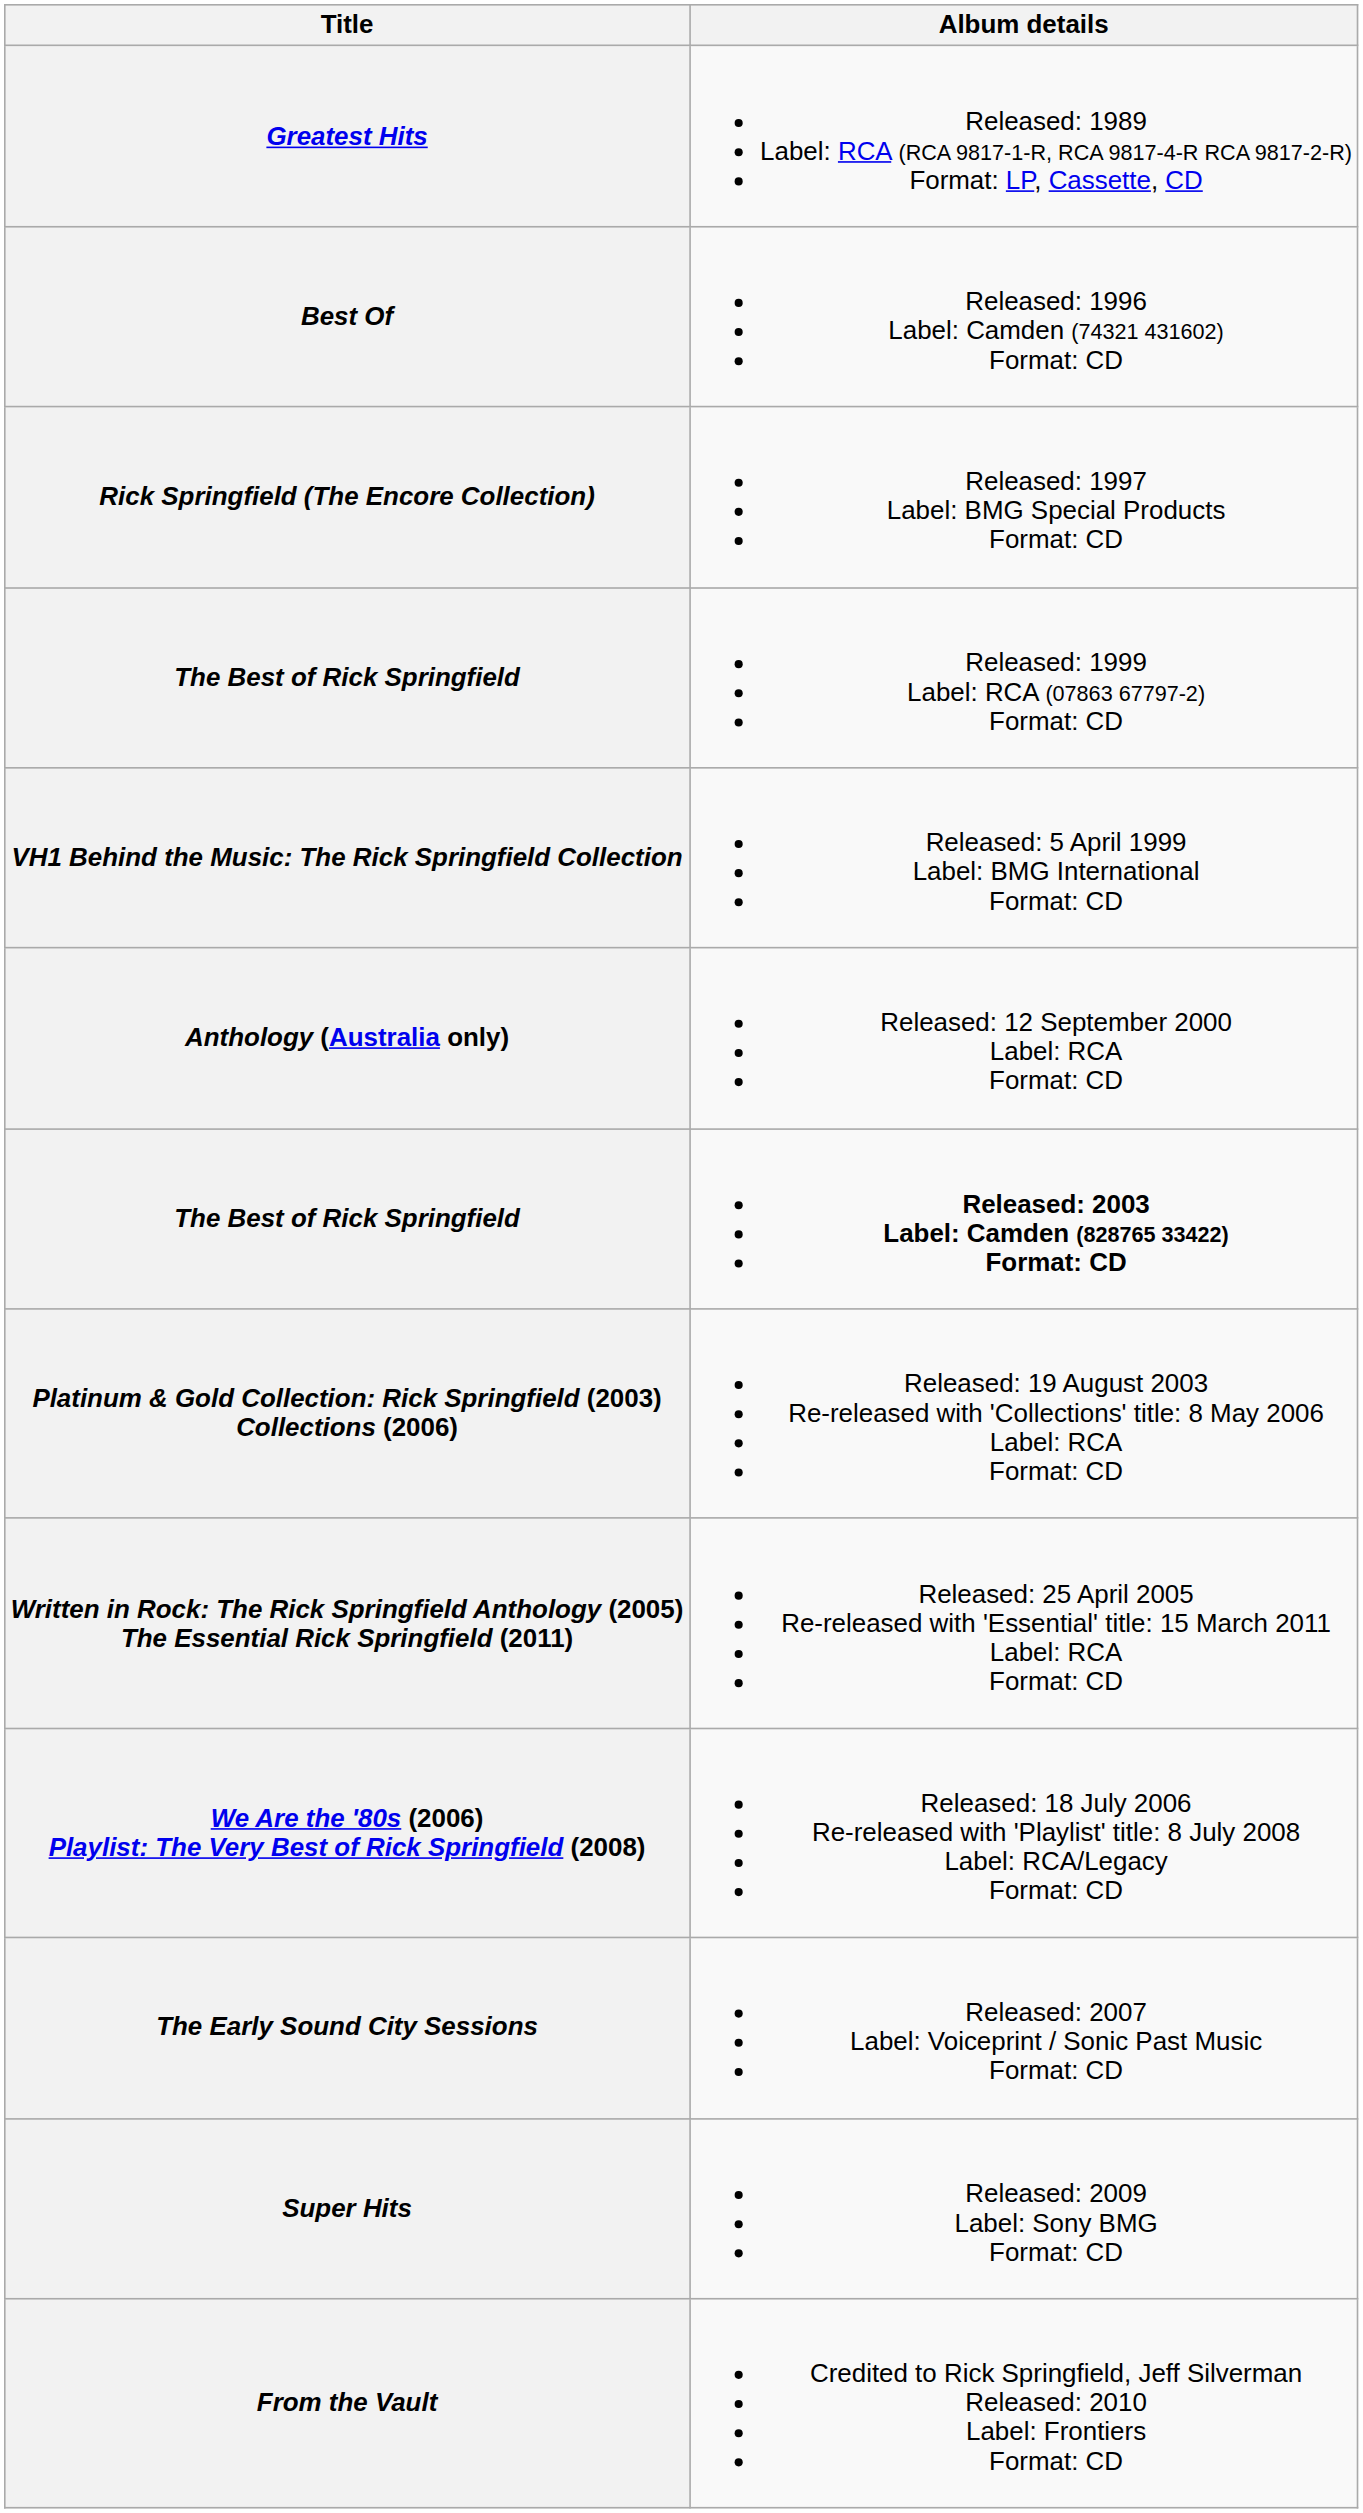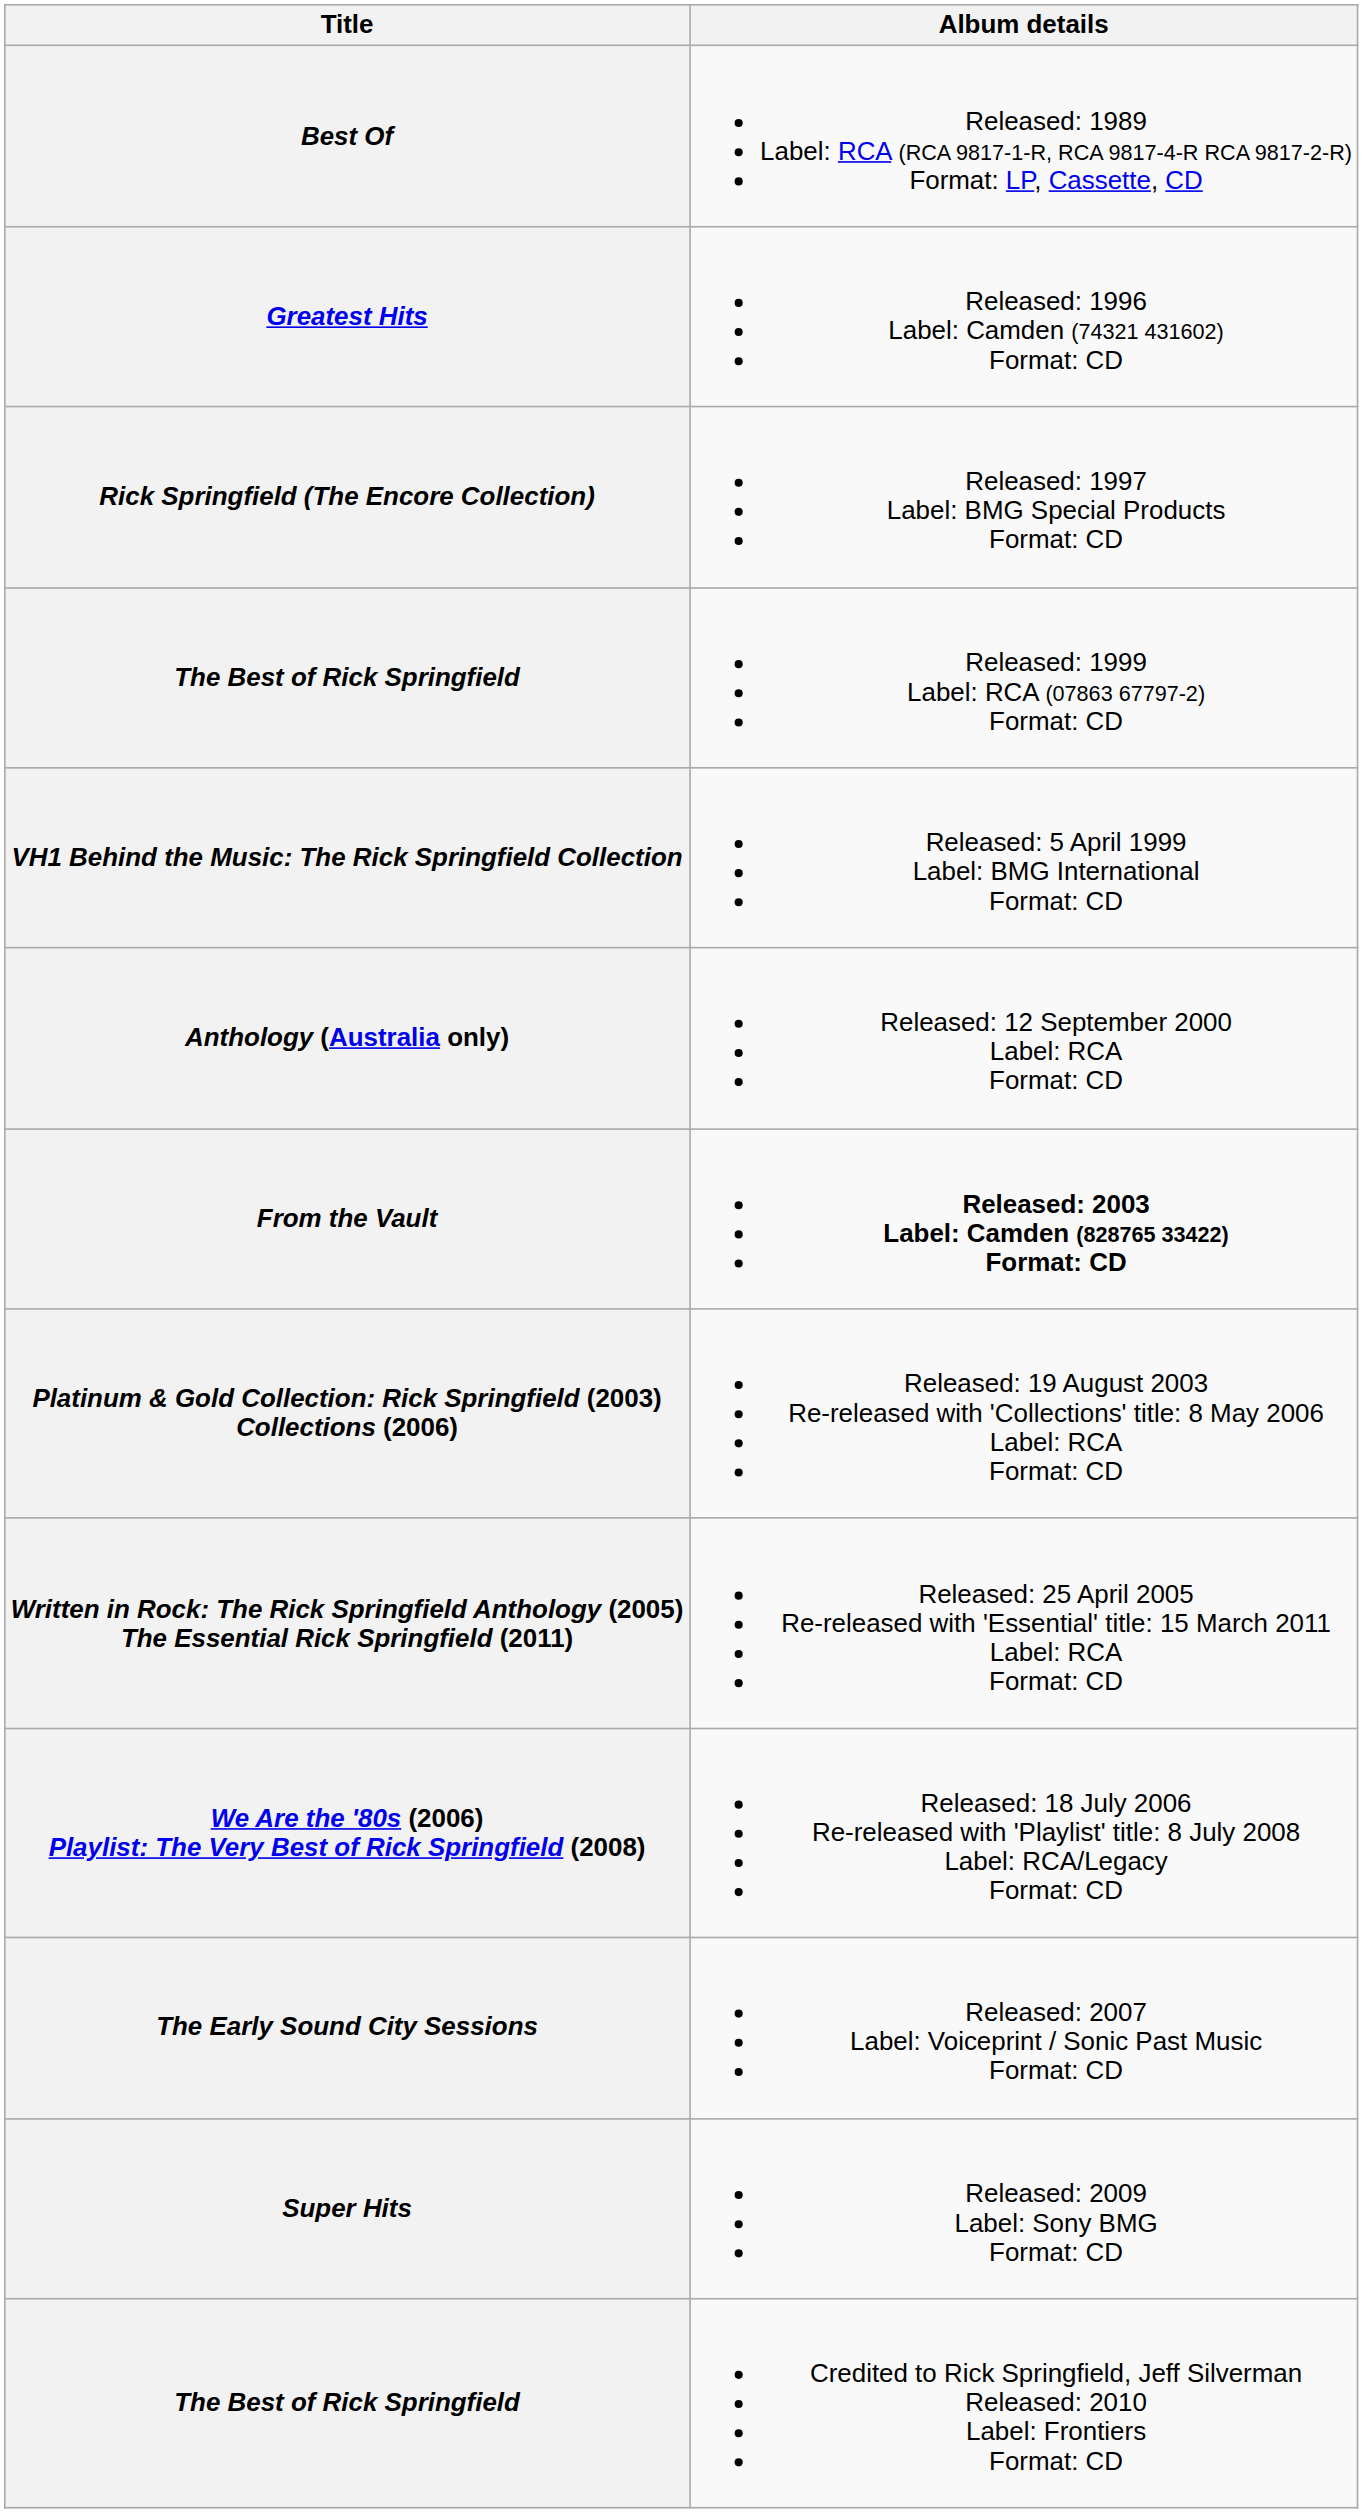(347, 135) Greatest Hits -> (347, 135) Best Of
(347, 316) Best Of -> (347, 316) Greatest Hits
(347, 1218) The Best of Rick Springfield -> (347, 1218) From the Vault
(347, 2403) From the Vault -> (347, 2403) The Best of Rick Springfield
